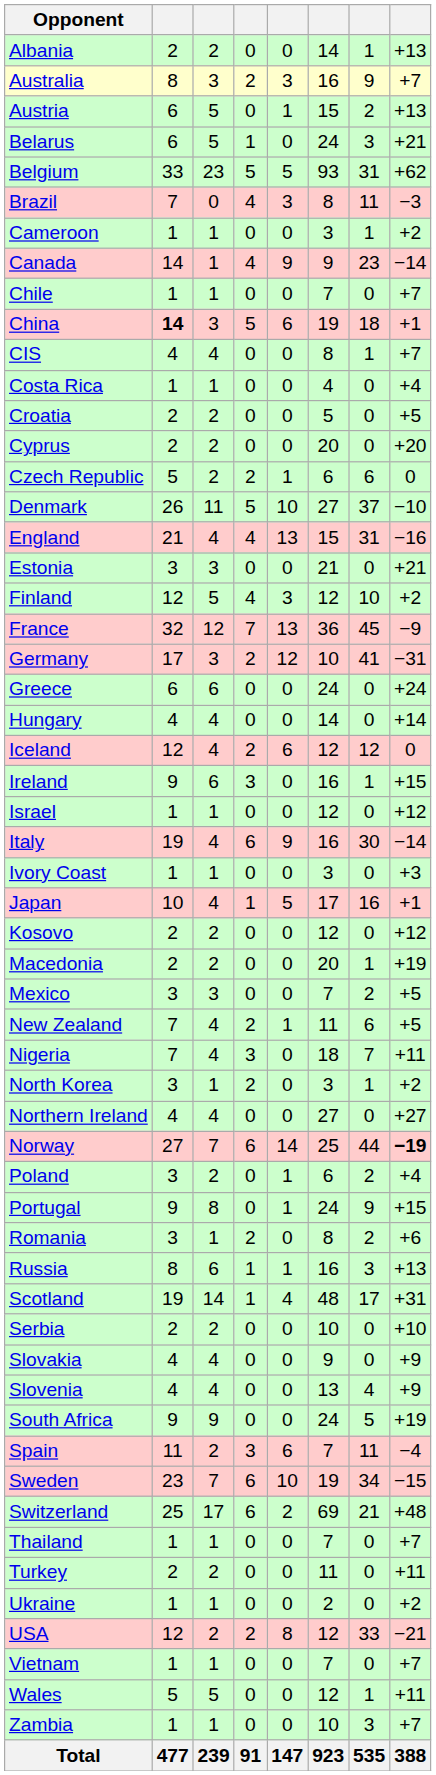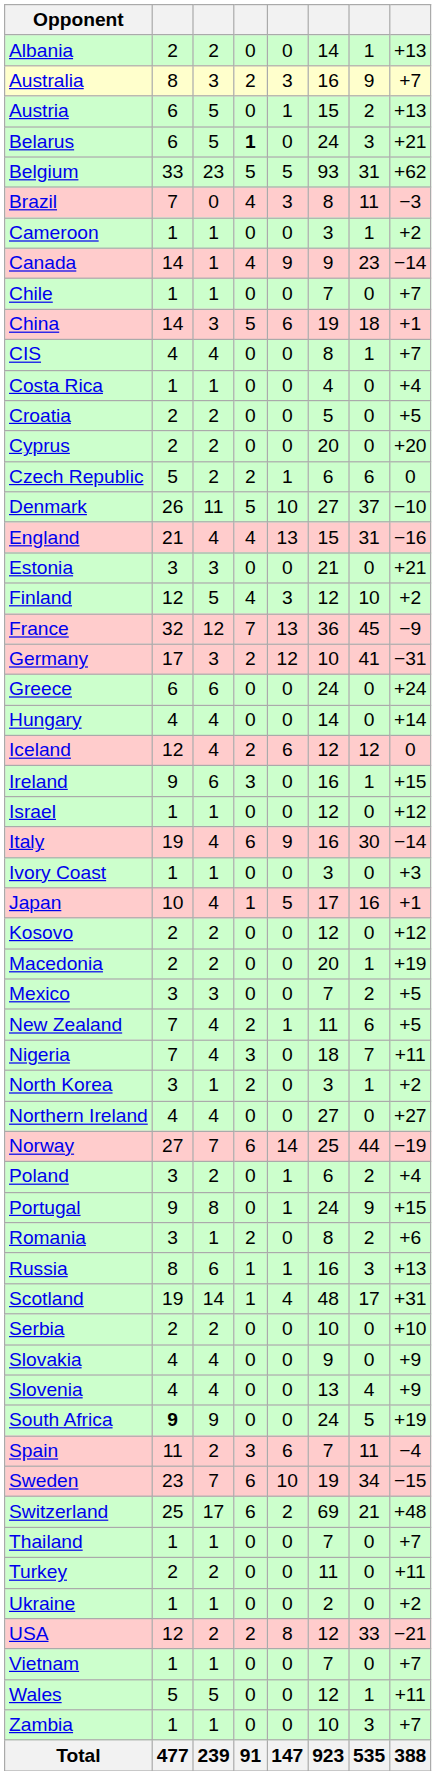(250, 141) normal -> (250, 141) bold
(173, 324) bold -> (173, 324) normal
(410, 1146) bold -> (410, 1146) normal
(173, 1420) normal -> (173, 1420) bold
